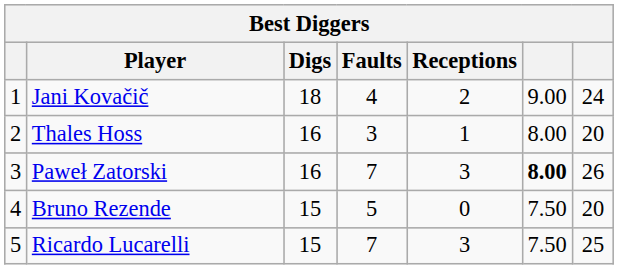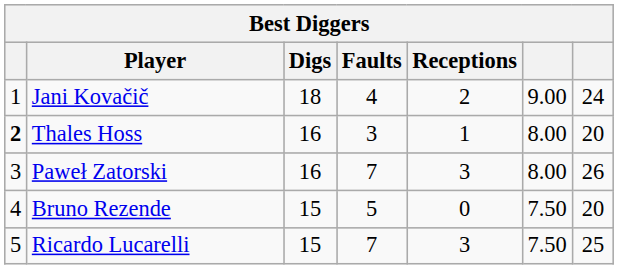(16, 134) normal -> (16, 134) bold
(547, 171) bold -> (547, 171) normal
